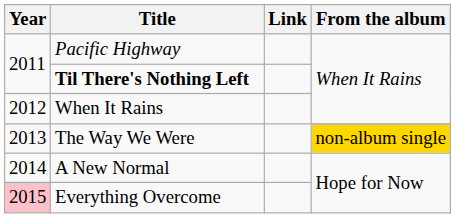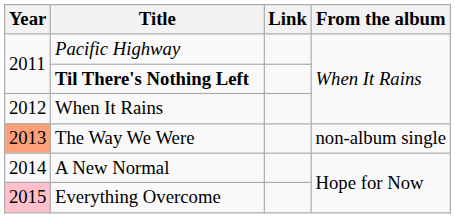(28, 138) no background -> (28, 138) lightsalmon background
(381, 138) gold background -> (381, 138) no background
